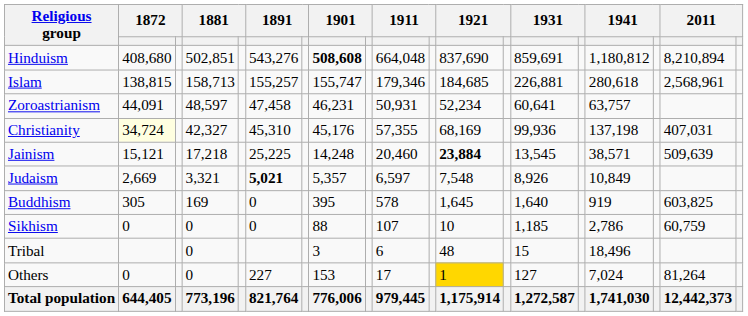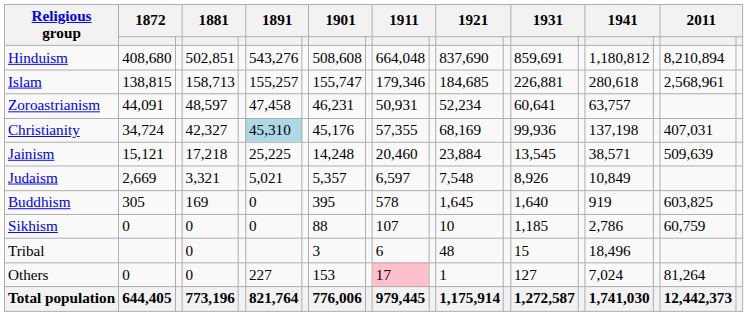(337, 57) bold -> (337, 57) normal
(143, 130) lightyellow background -> (143, 130) no background
(270, 130) no background -> (270, 130) lightblue background
(460, 154) bold -> (460, 154) normal
(266, 178) bold -> (266, 178) normal
(383, 274) no background -> (383, 274) pink background
(443, 274) gold background -> (443, 274) no background
